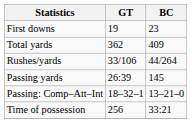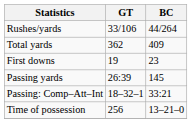rows swapped: (31, 29) <-> (34, 61)
(166, 94) 13–21–0 -> (160, 94) 33:21
(160, 110) 33:21 -> (166, 110) 13–21–0
